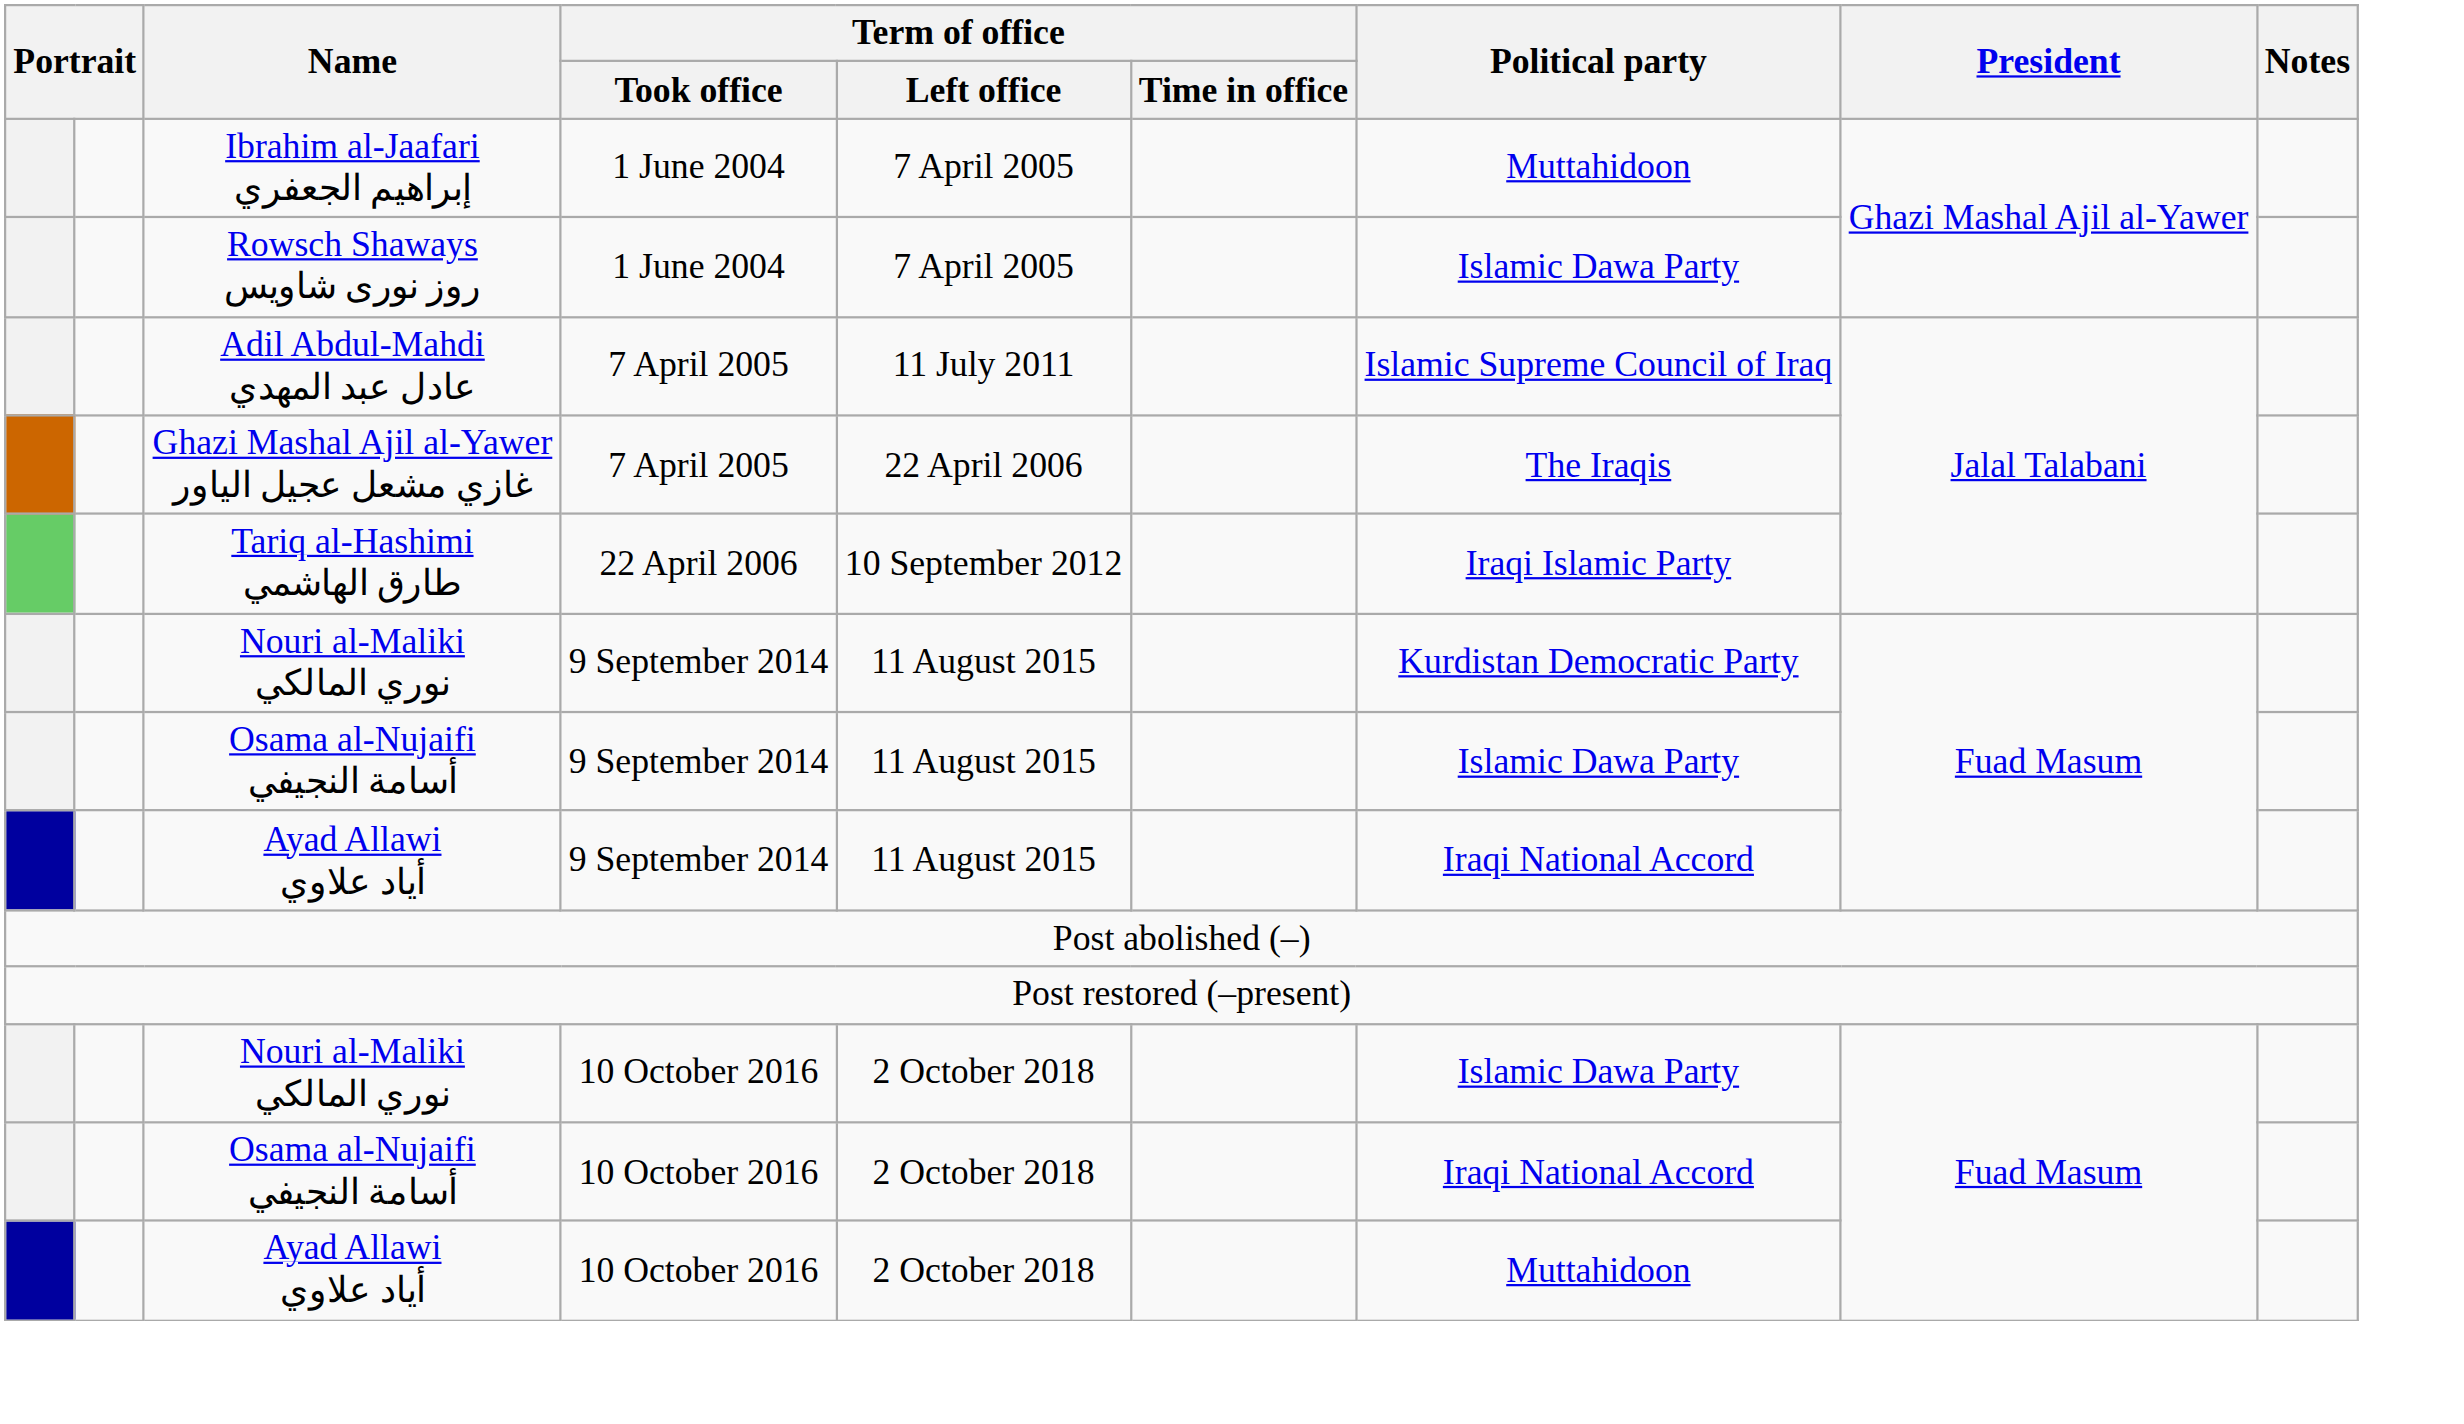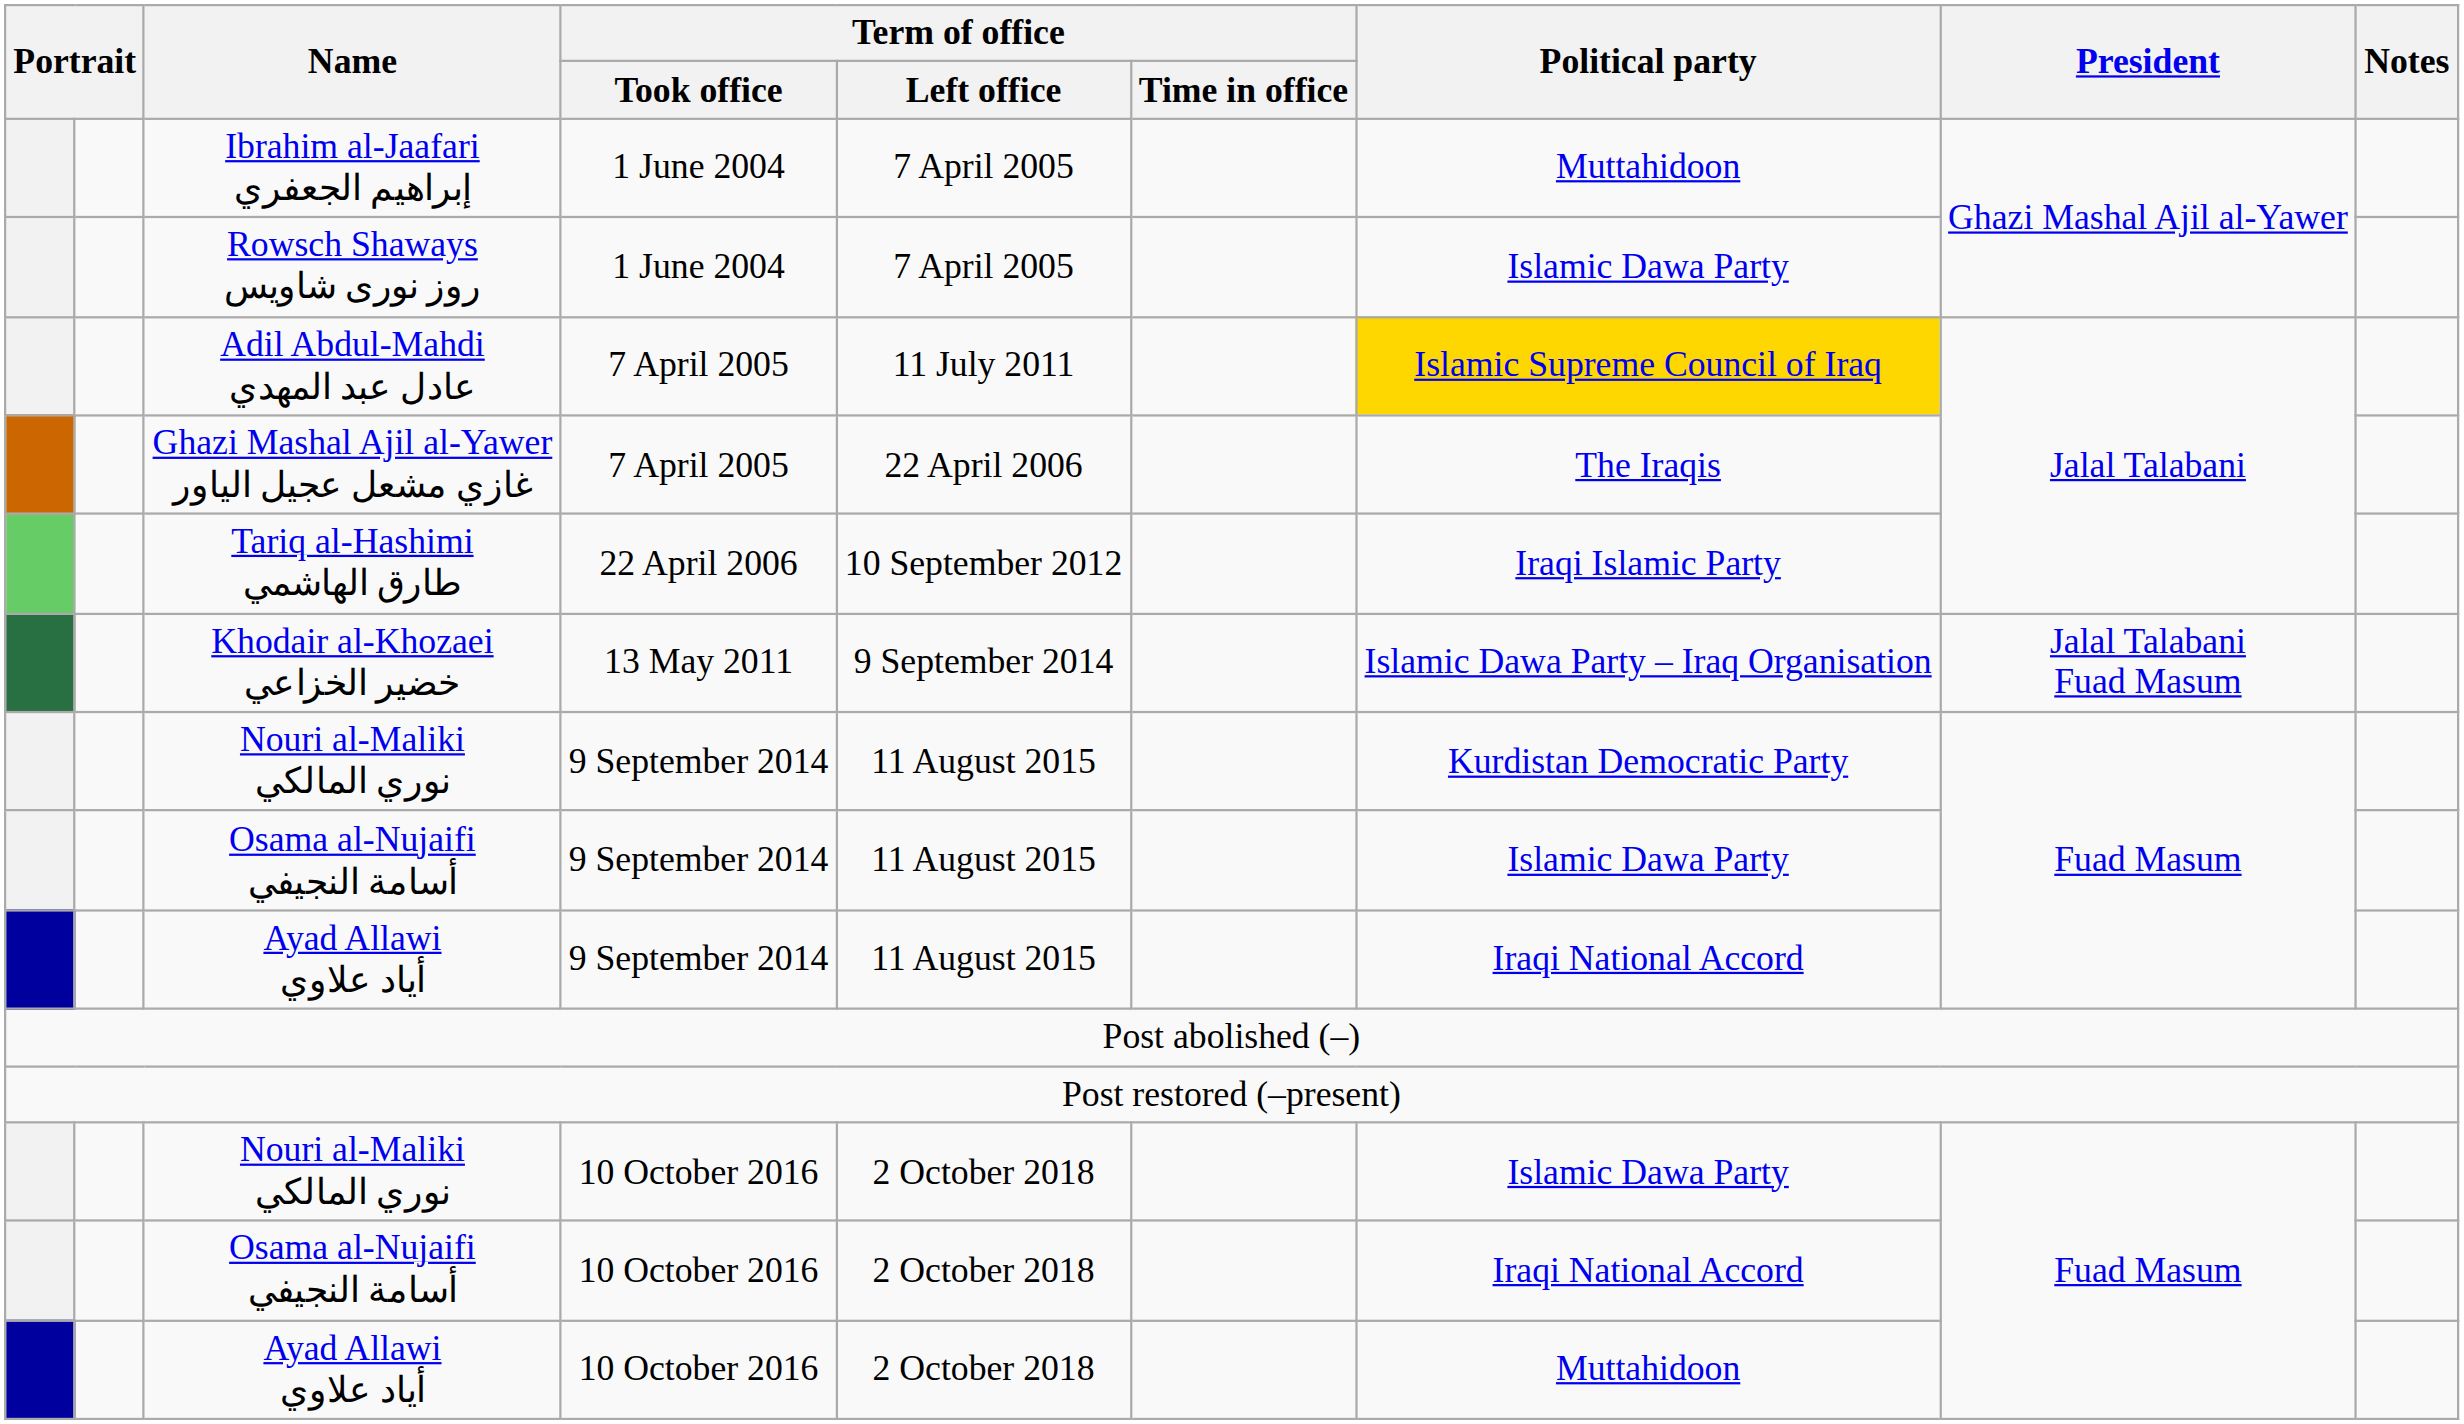(1598, 365) no background -> (1648, 365) gold background
+ row: (352, 661)
